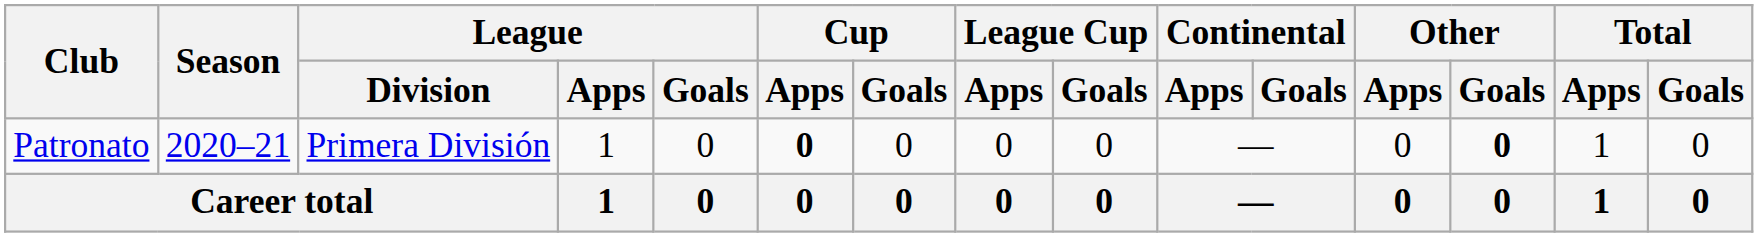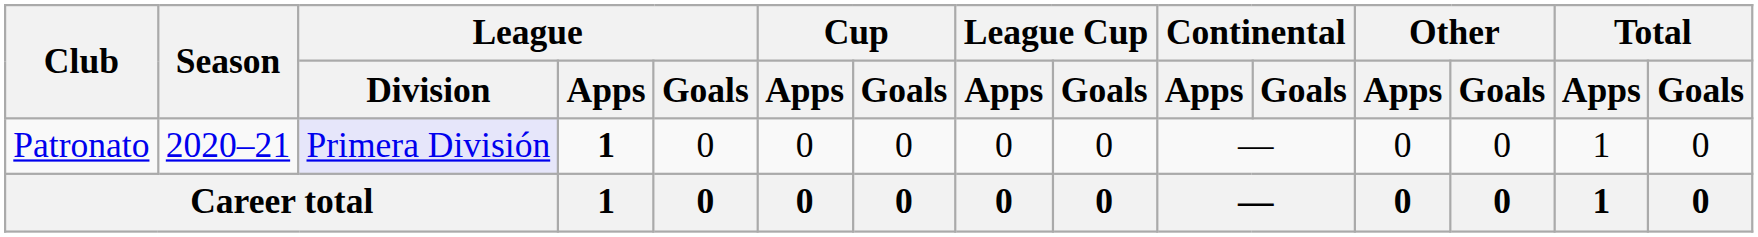(428, 145) no background -> (428, 145) lavender background
(606, 145) normal -> (606, 145) bold
(805, 145) bold -> (805, 145) normal
(1502, 145) bold -> (1502, 145) normal
